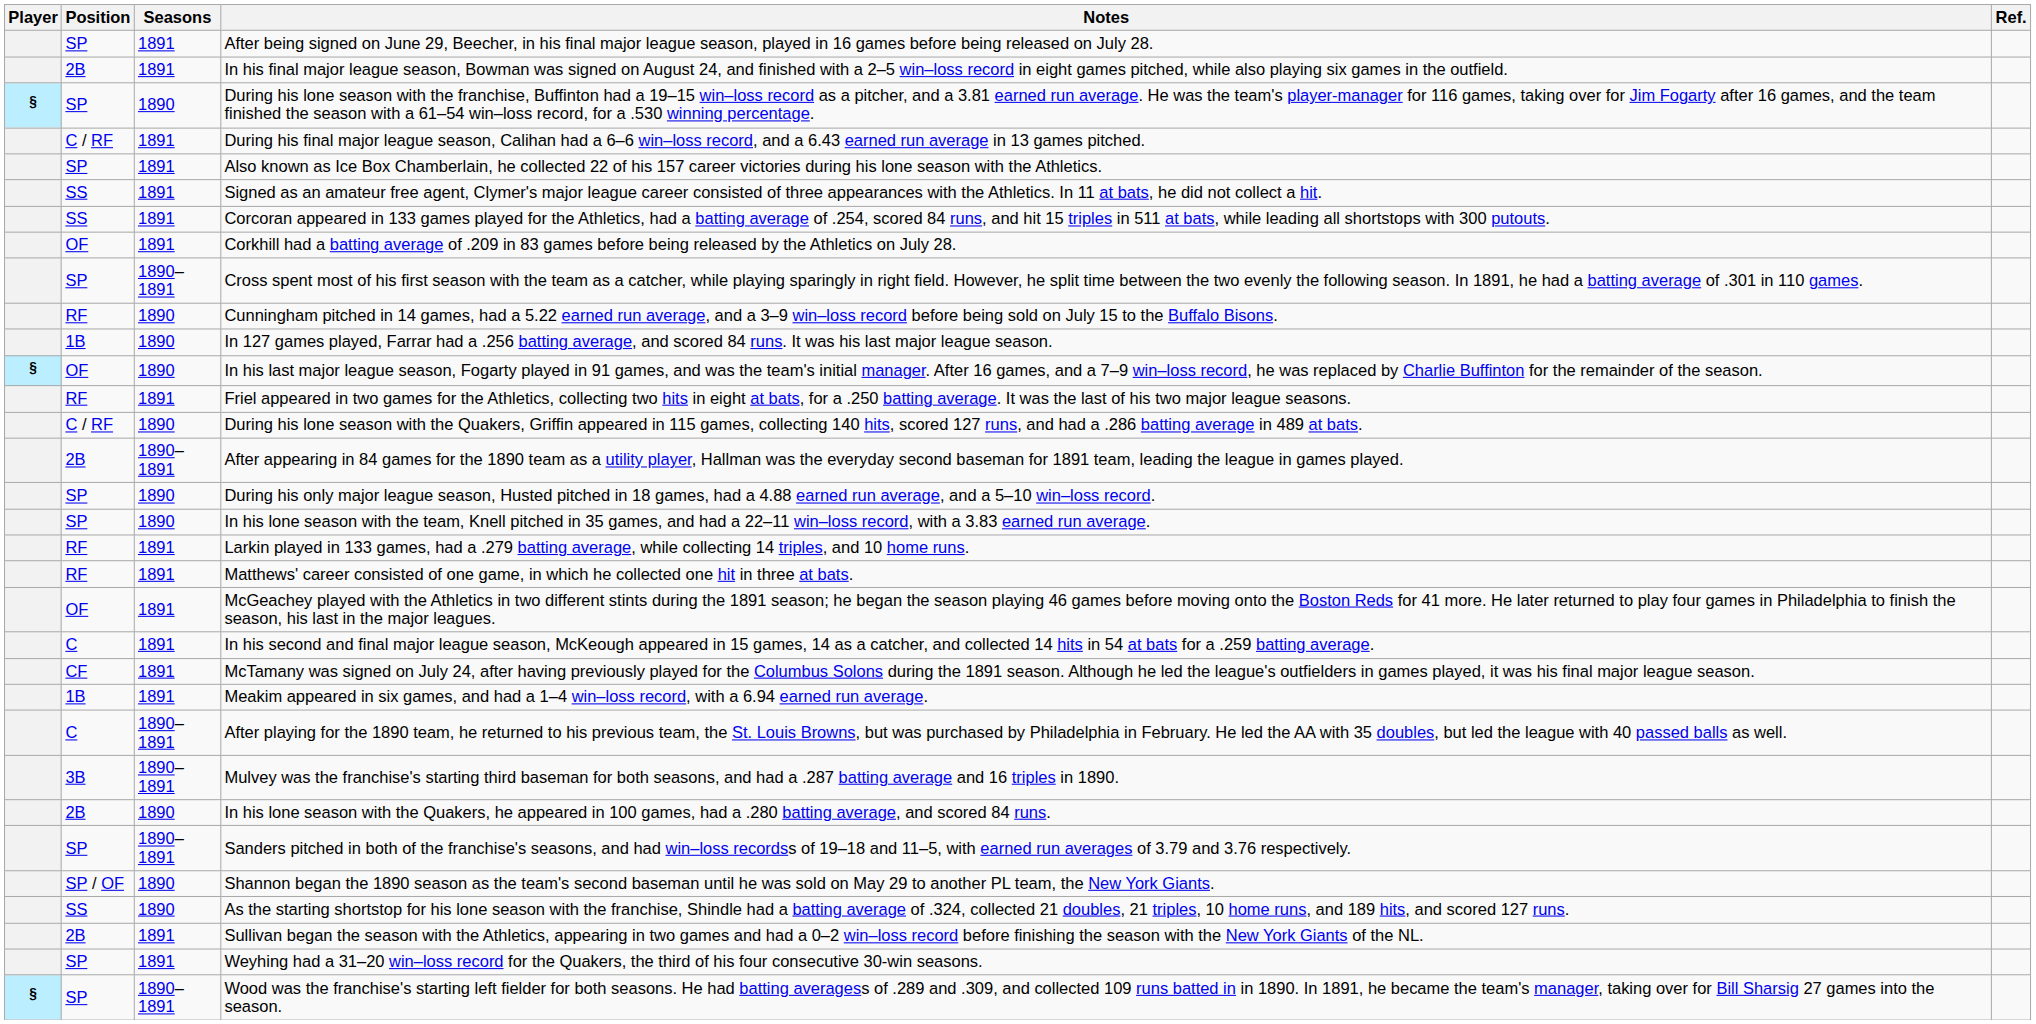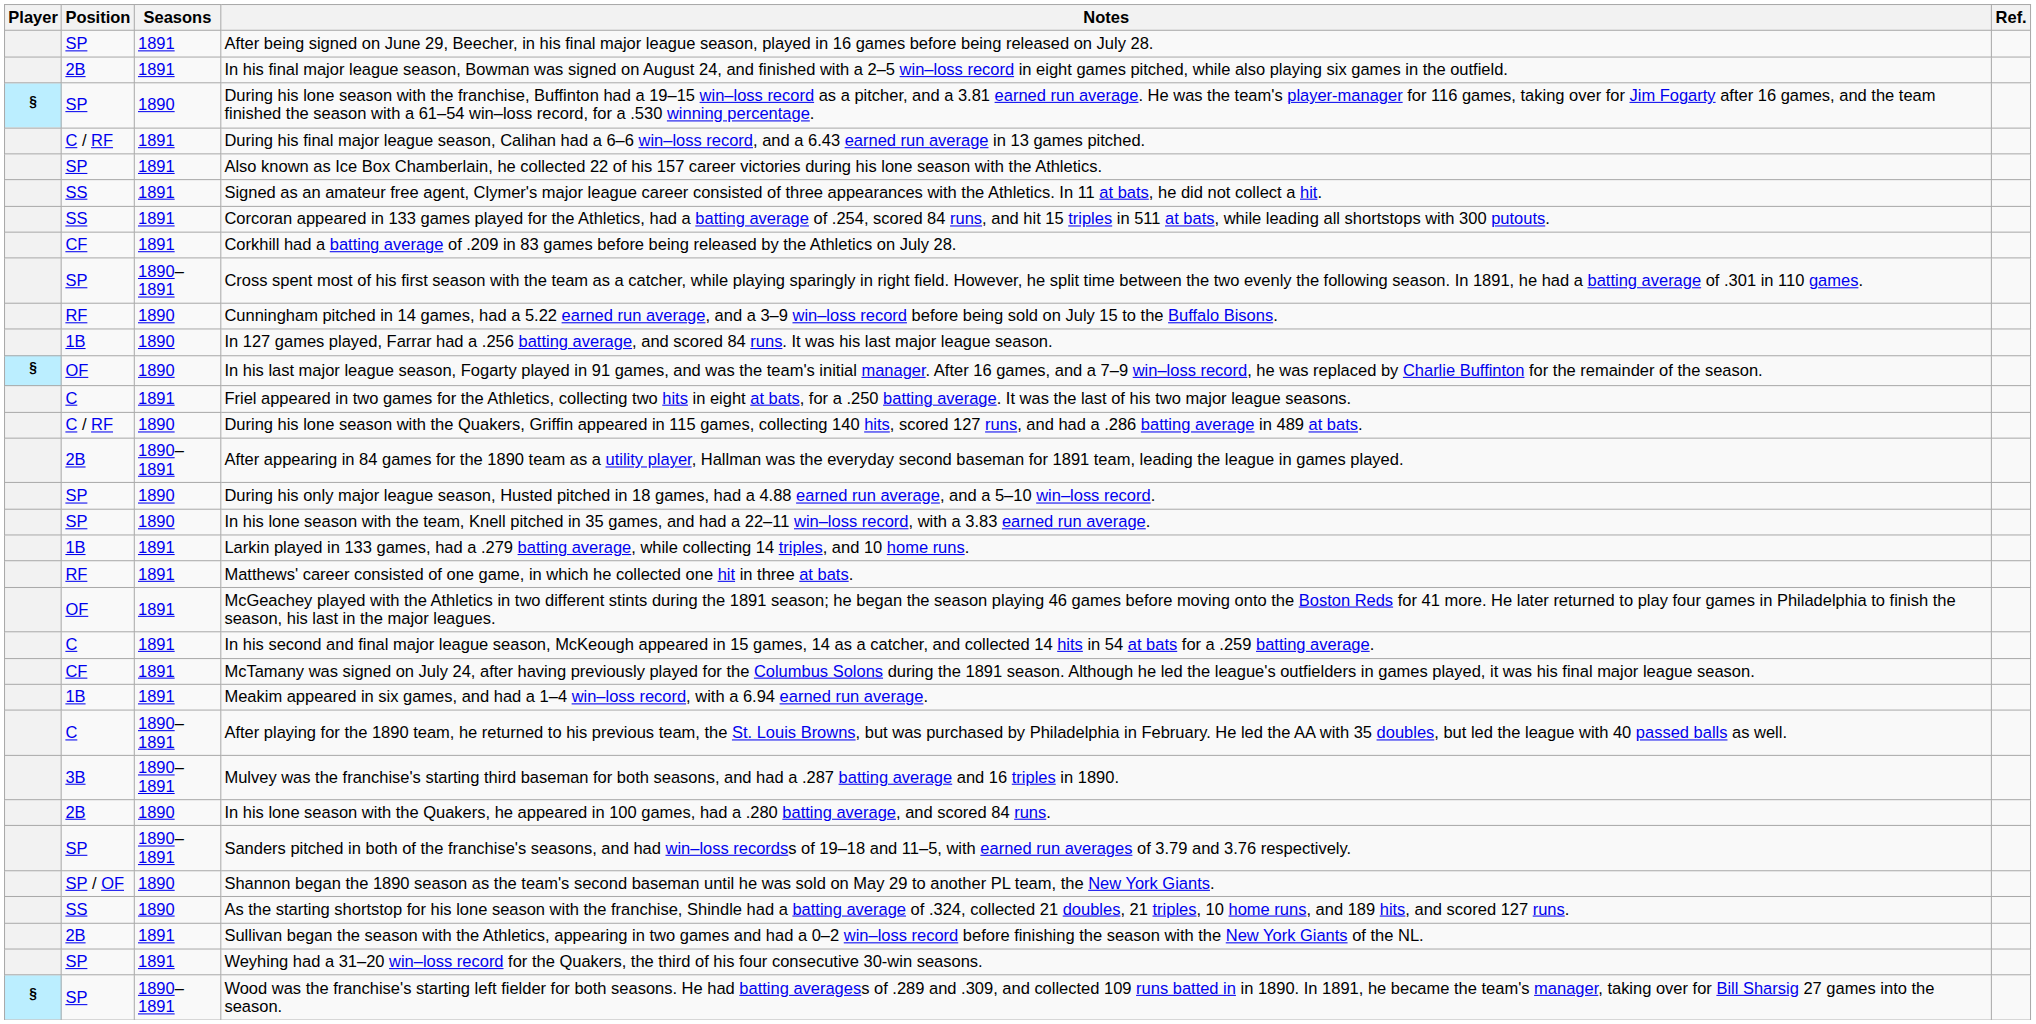(77, 245) OF -> (76, 245) CF
(76, 398) RF -> (71, 398) C
(76, 548) RF -> (75, 548) 1B
